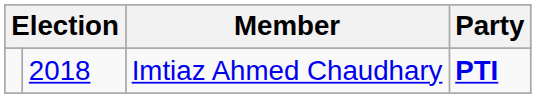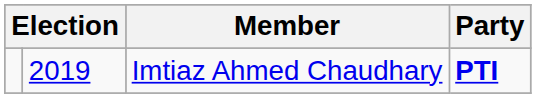(60, 70) 2018 -> (60, 70) 2019
